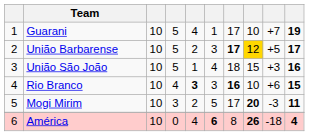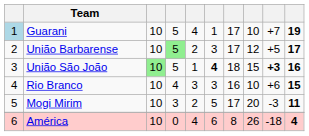(14, 31) no background -> (14, 31) lightblue background
(175, 49) no background -> (175, 49) lightgreen background
(234, 49) bold -> (234, 49) normal
(253, 49) gold background -> (253, 49) no background
(156, 67) no background -> (156, 67) lightgreen background
(214, 67) normal -> (214, 67) bold
(274, 67) normal -> (274, 67) bold
(195, 85) bold -> (195, 85) normal
(234, 85) bold -> (234, 85) normal
(253, 103) bold -> (253, 103) normal
(214, 121) bold -> (214, 121) normal
(253, 121) bold -> (253, 121) normal
